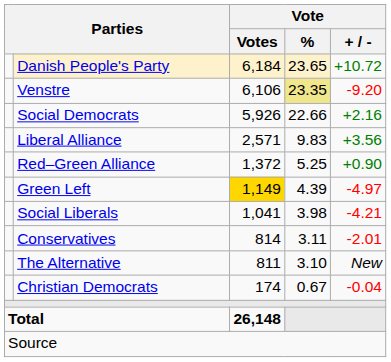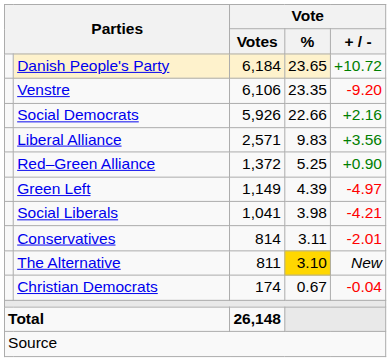(308, 90) khaki background -> (308, 90) no background
(262, 189) gold background -> (262, 189) no background
(312, 262) no background -> (312, 262) gold background
